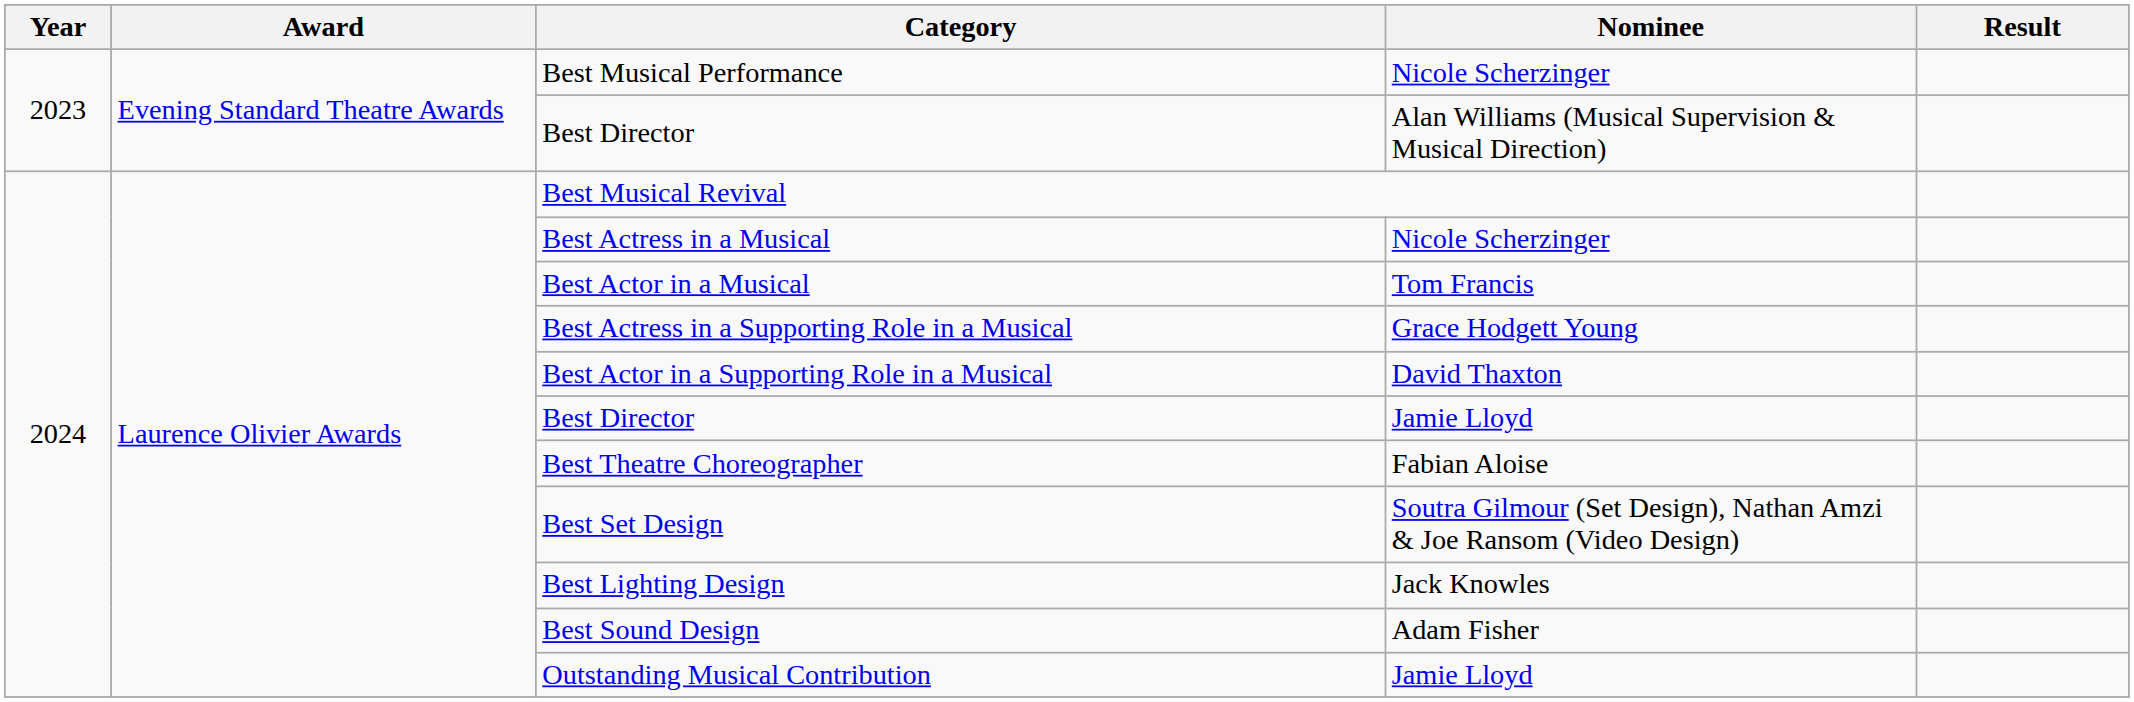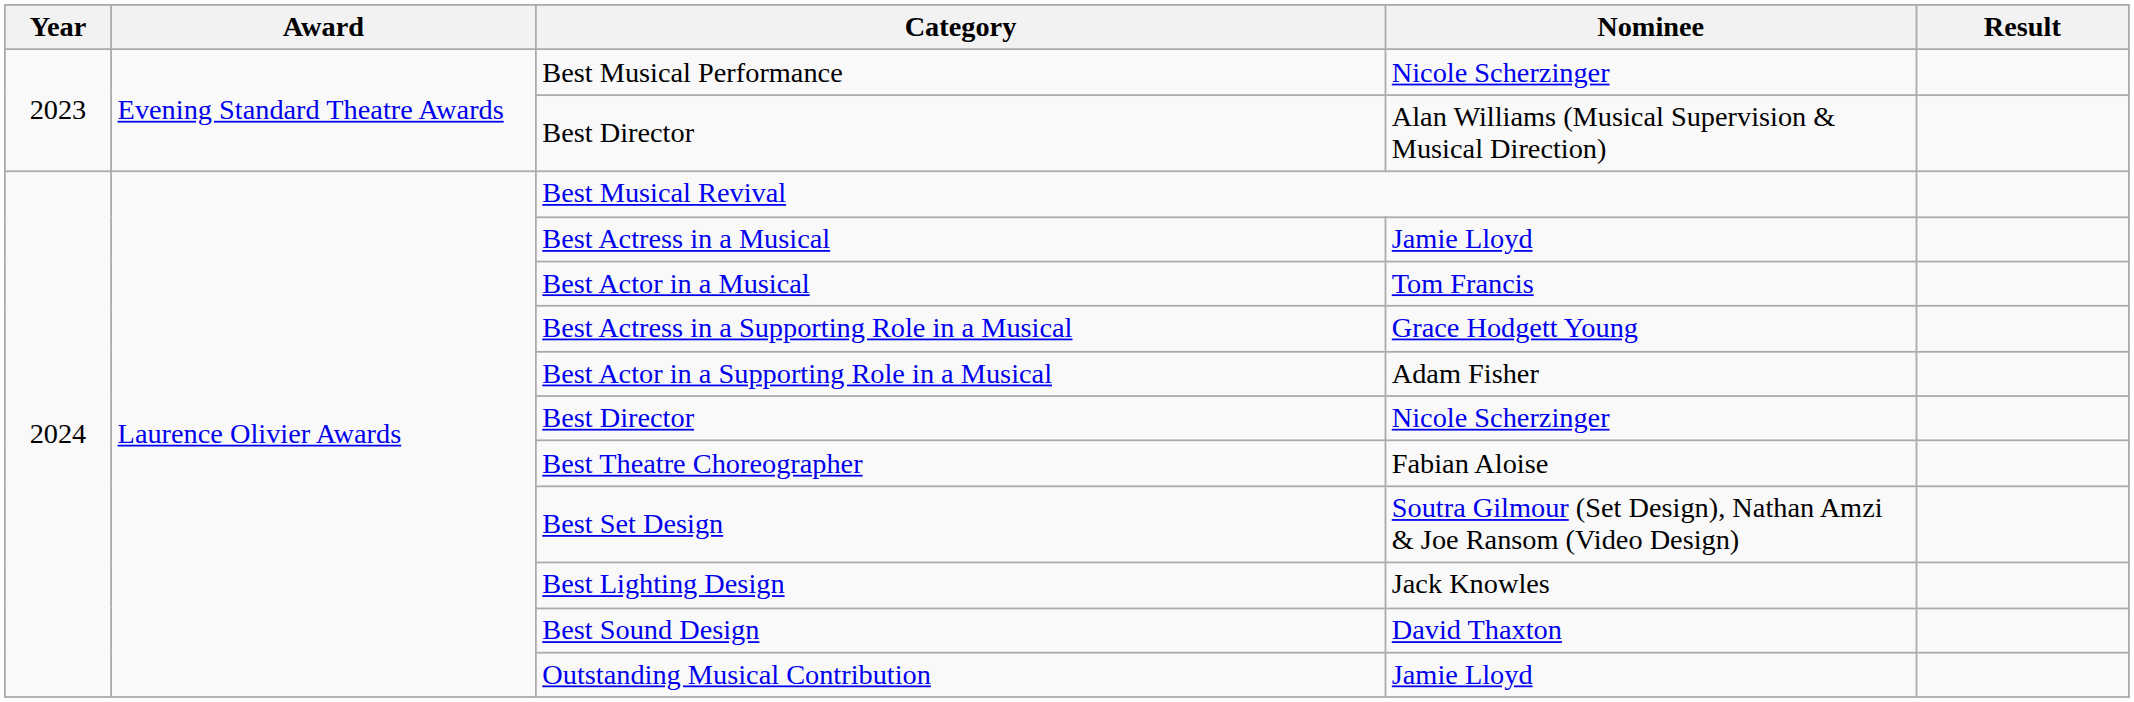(1501, 238) Nicole Scherzinger -> (1462, 238) Jamie Lloyd
(1477, 373) David Thaxton -> (1465, 373) Adam Fisher
(1462, 418) Jamie Lloyd -> (1501, 418) Nicole Scherzinger
(1465, 629) Adam Fisher -> (1477, 629) David Thaxton
